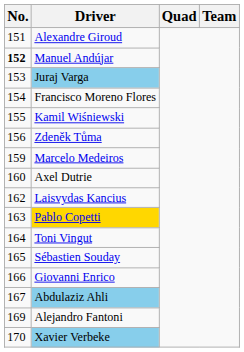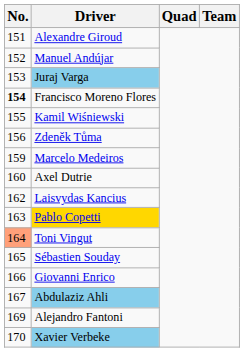(16, 57) bold -> (16, 57) normal
(16, 97) normal -> (16, 97) bold
(16, 237) no background -> (16, 237) lightsalmon background
